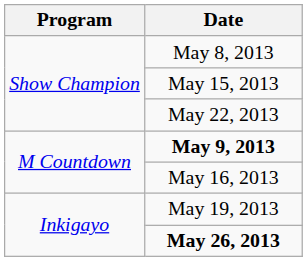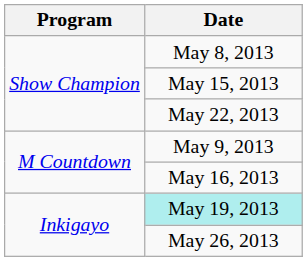(223, 146) bold -> (223, 146) normal
(223, 209) no background -> (223, 209) paleturquoise background
(223, 240) bold -> (223, 240) normal
